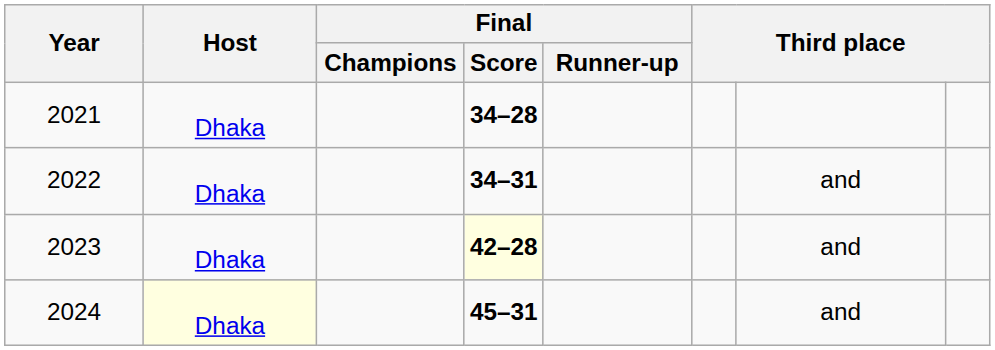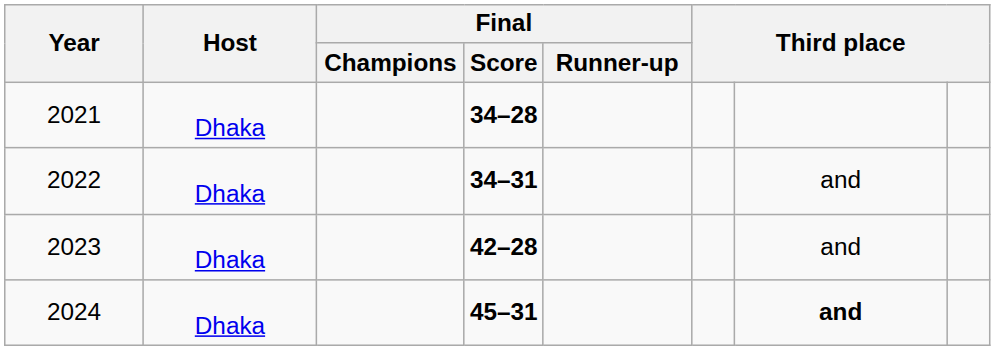(504, 246) lightyellow background -> (504, 246) no background
(230, 326) lightyellow background -> (230, 326) no background
(841, 312) normal -> (841, 312) bold
